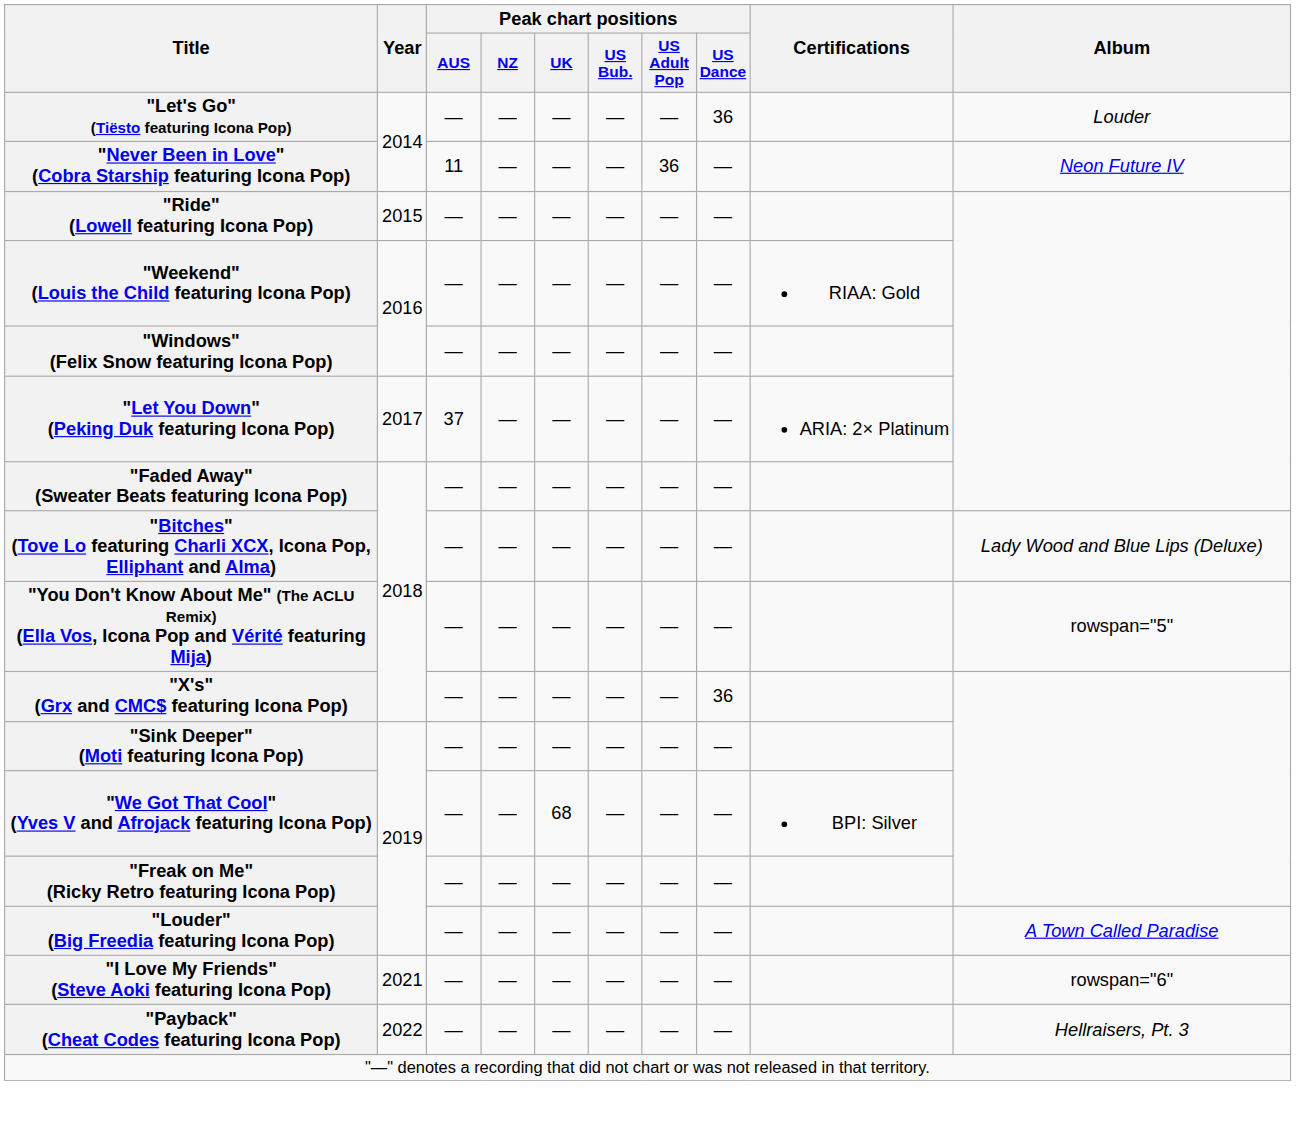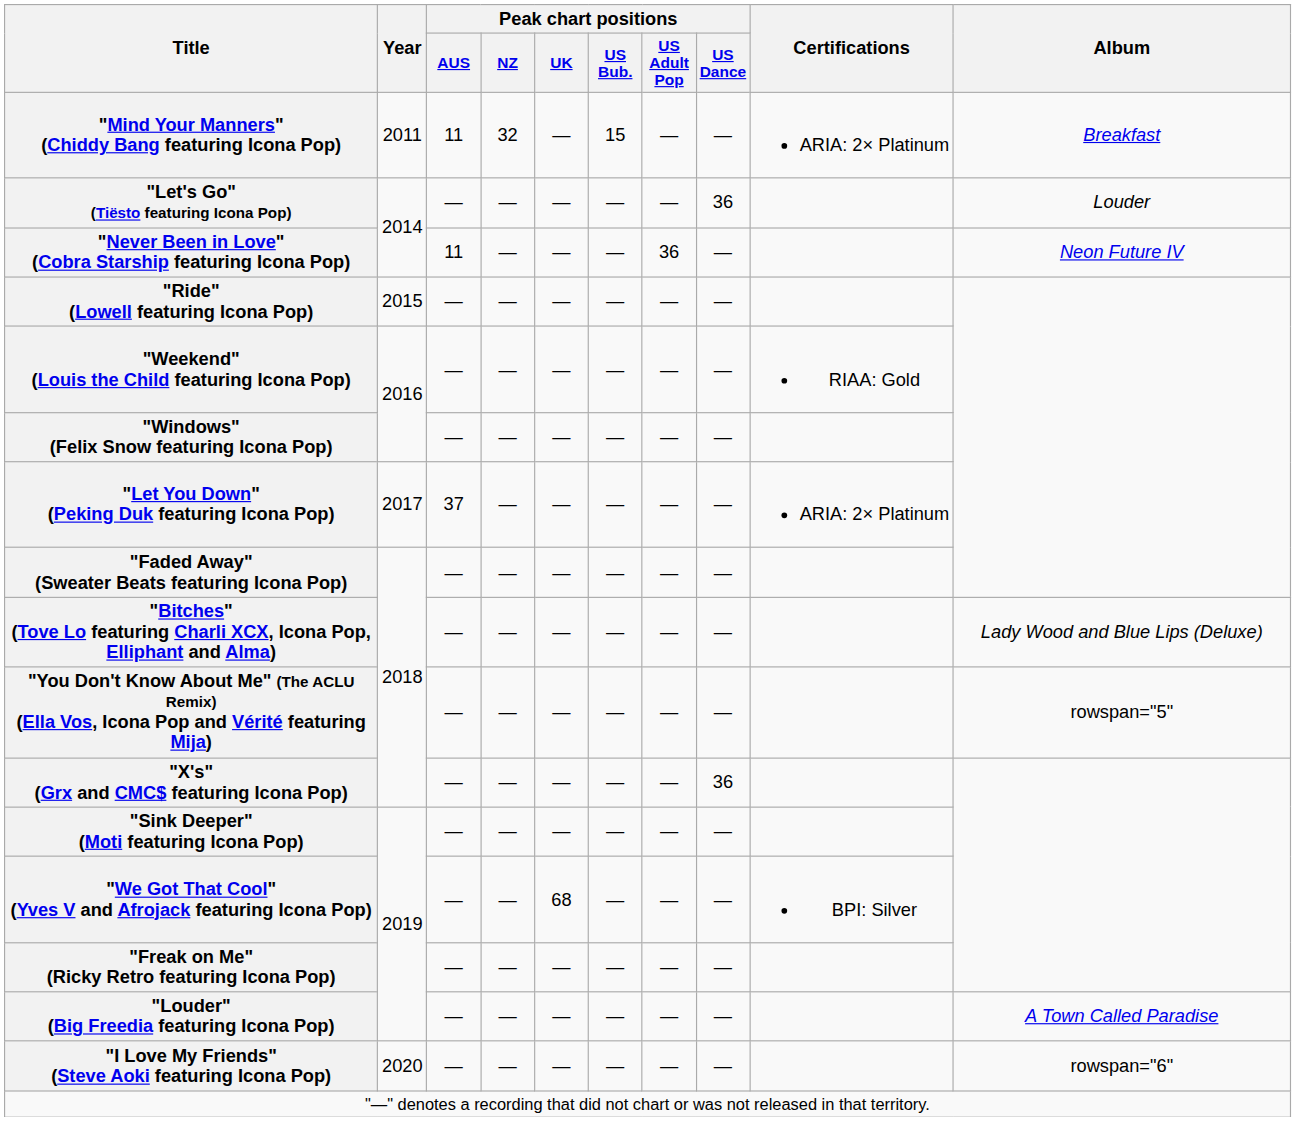+ row: (191, 135)
(402, 980) 2021 -> (402, 1065) 2020
- row: (191, 1029)
